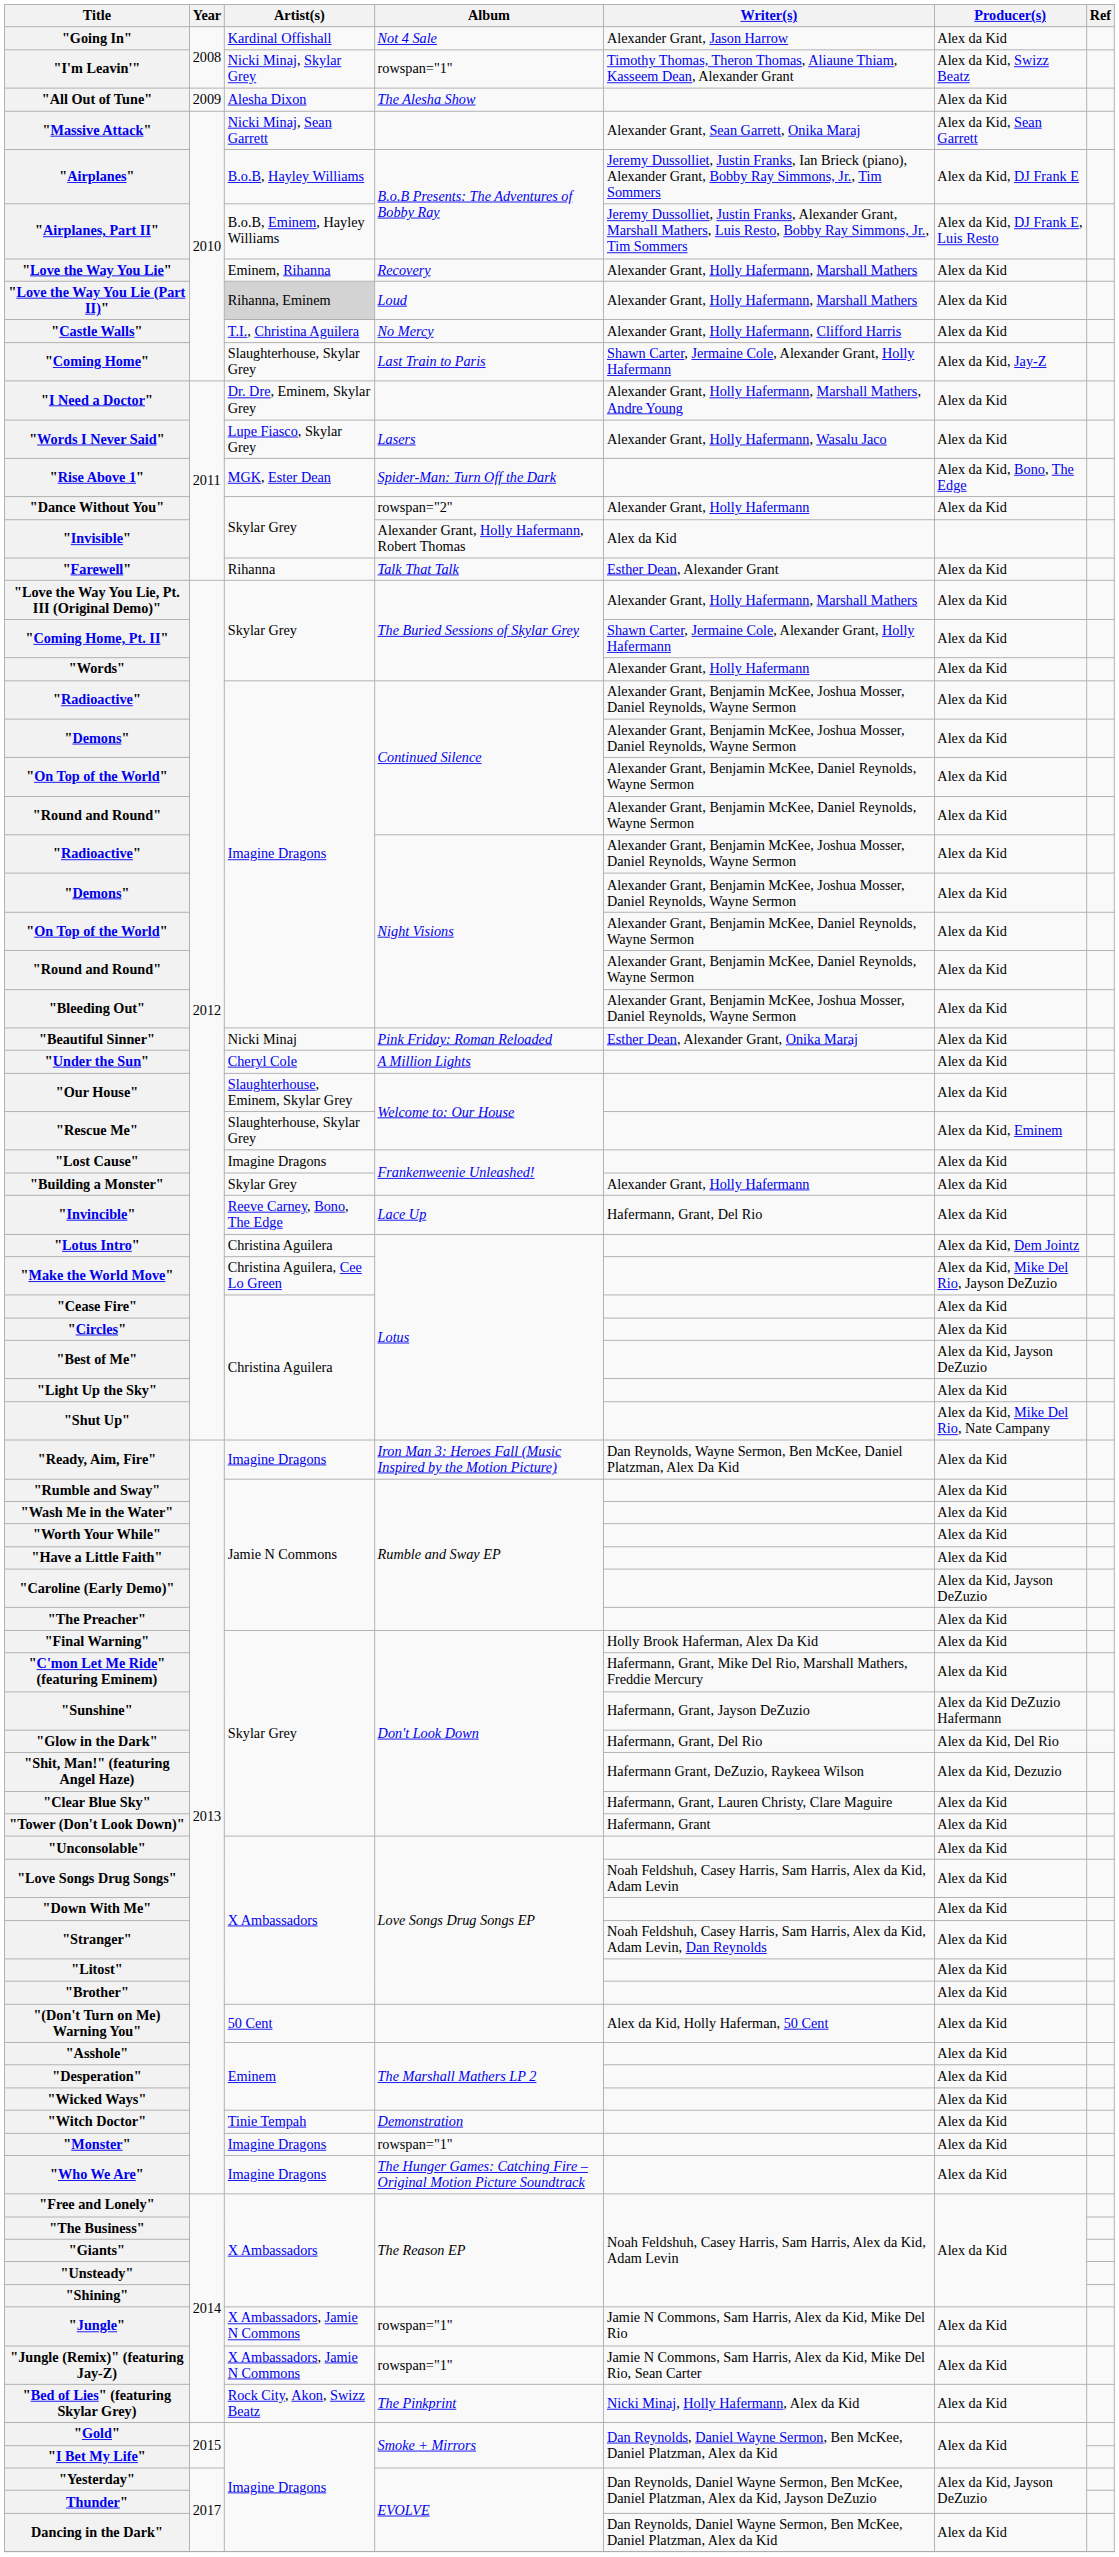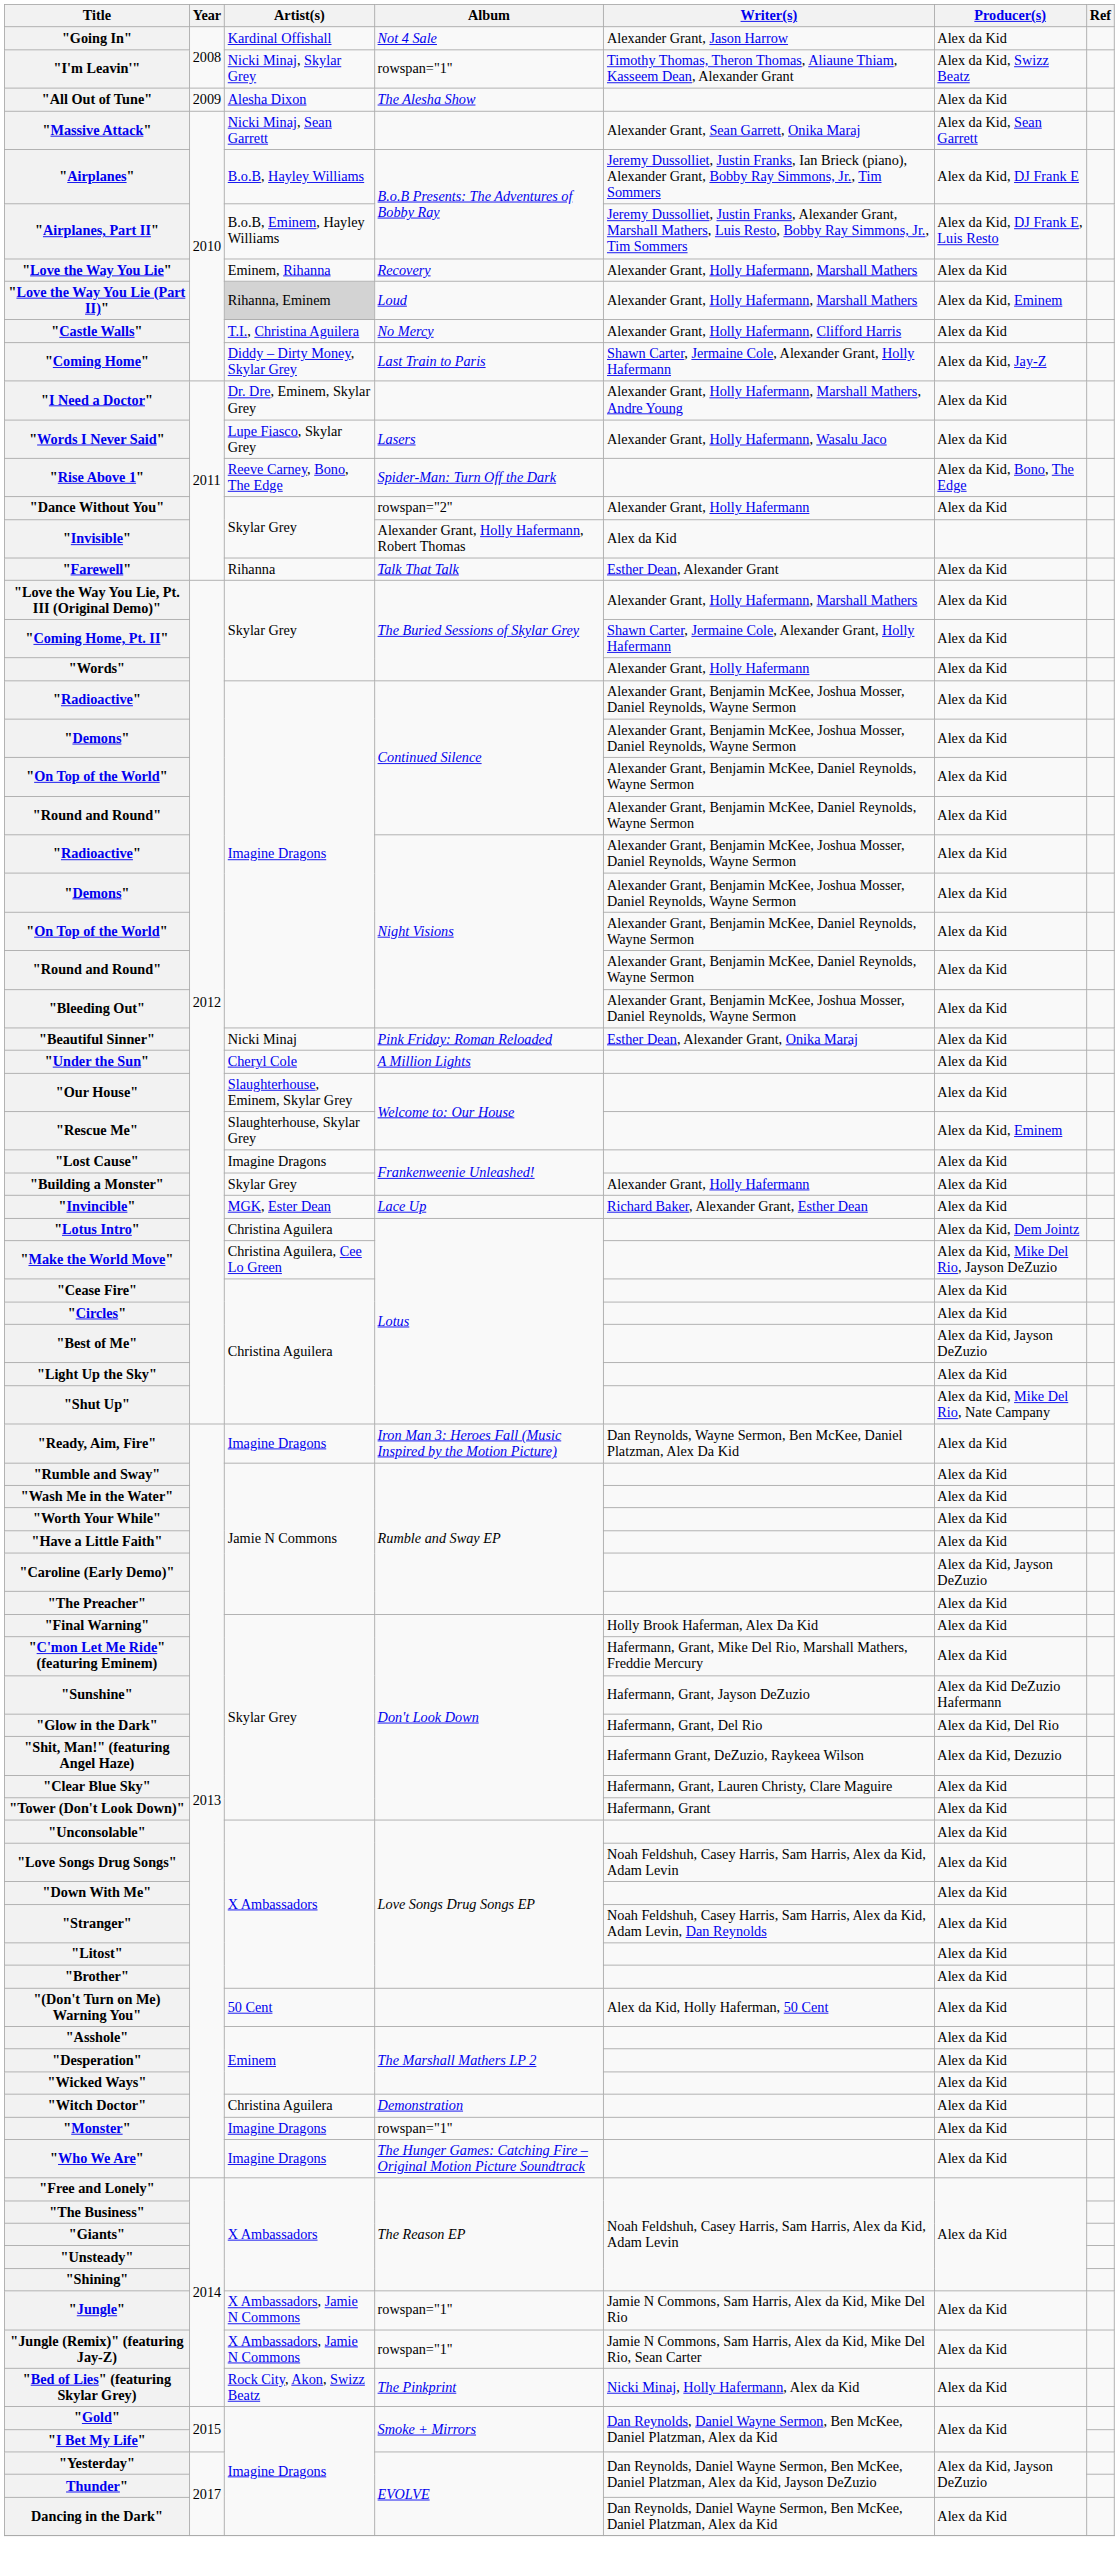(972, 300) Alex da Kid -> (1000, 300) Alex da Kid, Eminem
(294, 361) Slaughterhouse, Skylar Grey -> (291, 361) Diddy – Dirty Money, Skylar Grey
(279, 477) MGK, Ester Dean -> (288, 477) Reeve Carney, Bono, The Edge
(288, 1214) Reeve Carney, Bono, The Edge -> (279, 1206) MGK, Ester Dean
(685, 1214) Hafermann, Grant, Del Rio -> (737, 1206) Richard Baker, Alexander Grant, Esther Dean
(267, 2121) Tinie Tempah -> (280, 2105) Christina Aguilera
